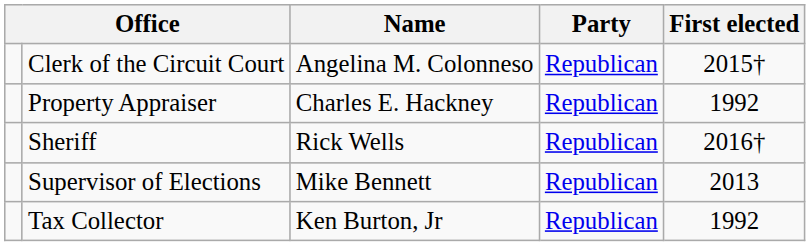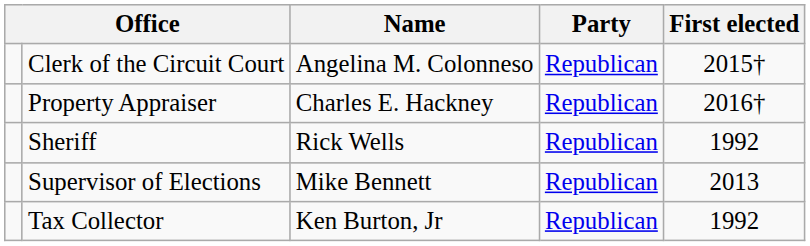(734, 102) 1992 -> (734, 102) 2016†
(734, 142) 2016† -> (734, 142) 1992
